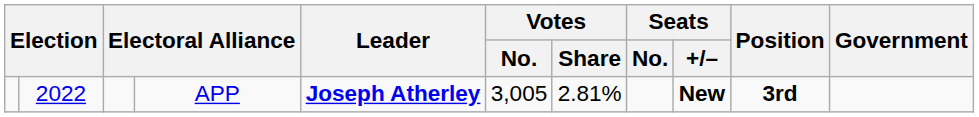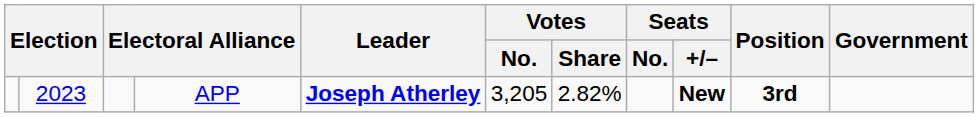(61, 93) 2022 -> (61, 93) 2023
(519, 93) 3,005 -> (519, 93) 3,205
(590, 93) 2.81% -> (590, 93) 2.82%
